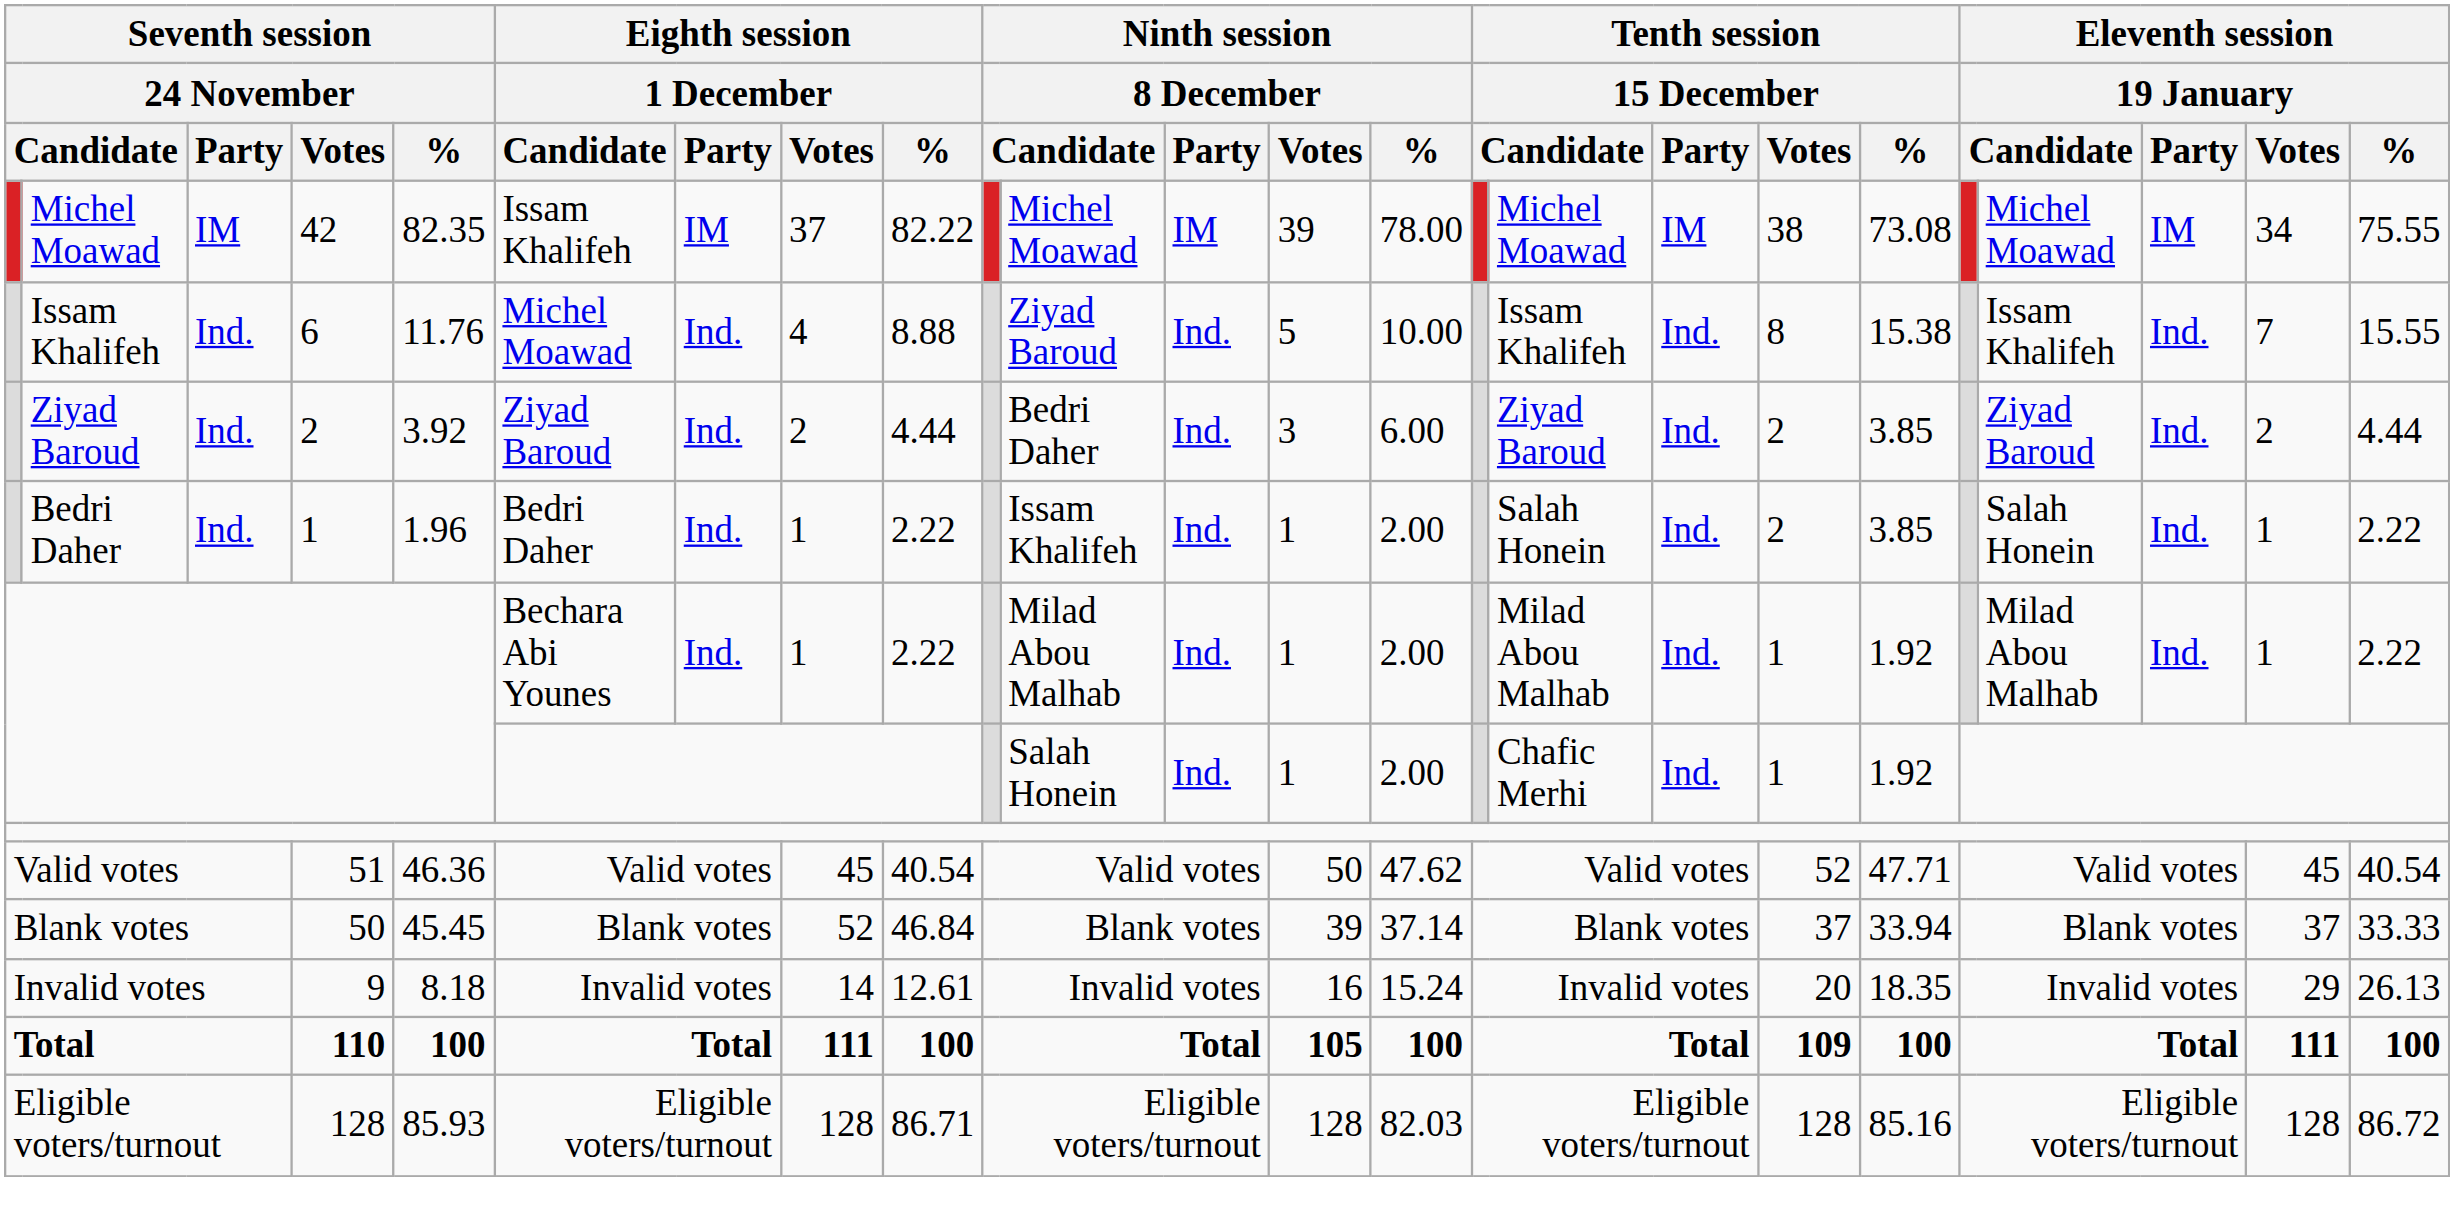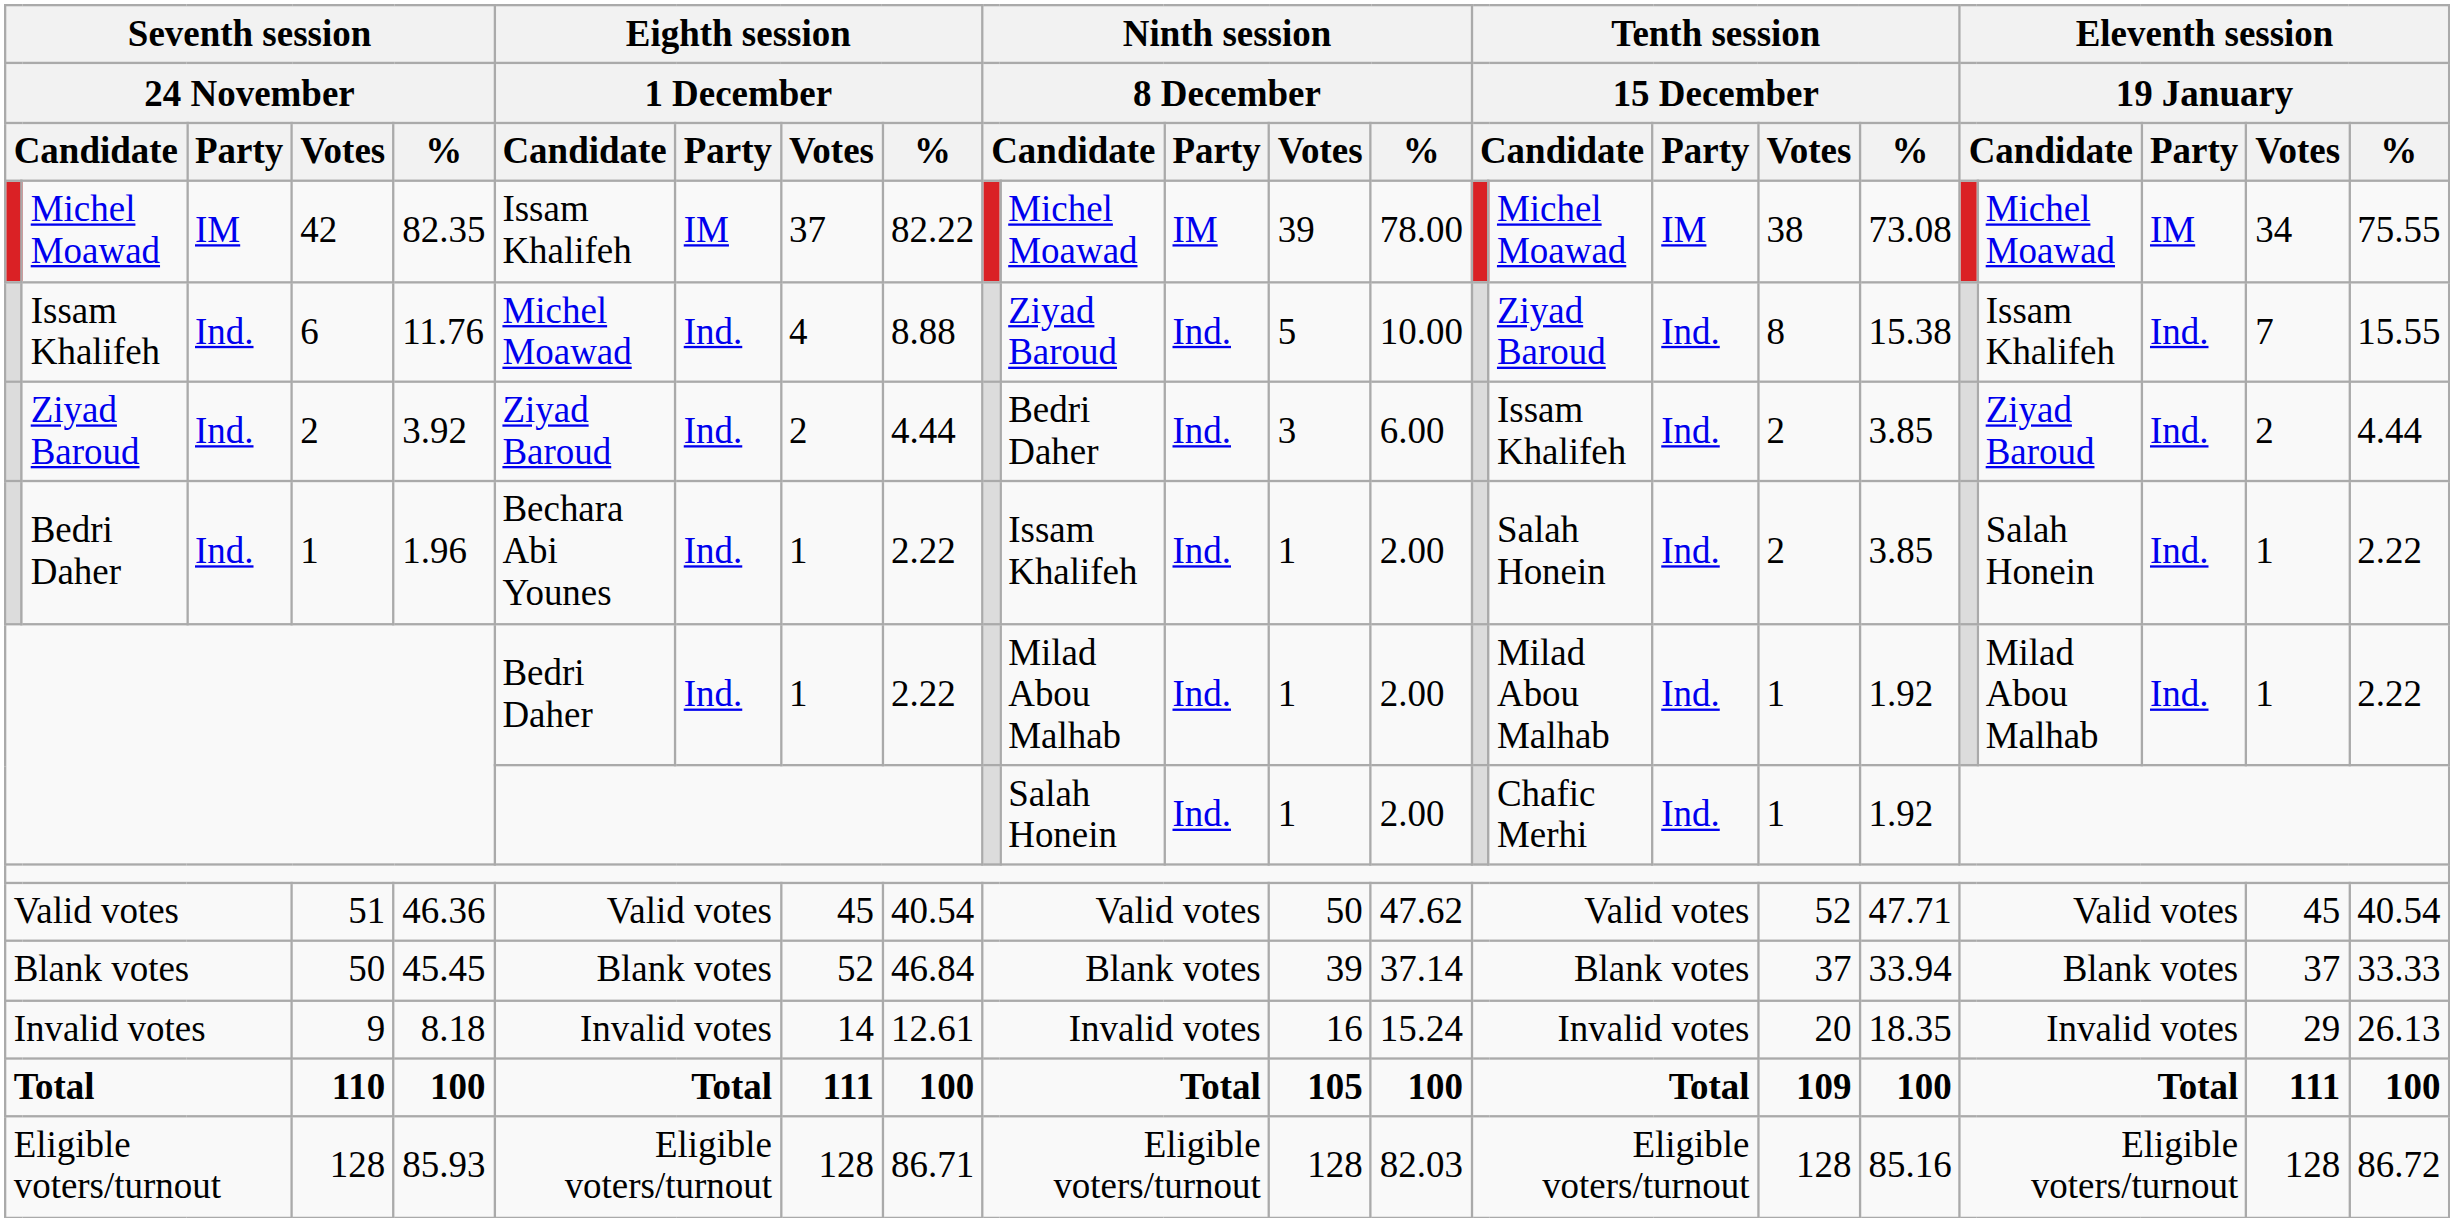(1562, 330) Issam Khalifeh -> (1551, 330) Ziyad Baroud
(1551, 430) Ziyad Baroud -> (1562, 430) Issam Khalifeh
(548, 531) Bedri Daher -> (563, 551) Bechara Abi Younes
(563, 652) Bechara Abi Younes -> (548, 693) Bedri Daher
